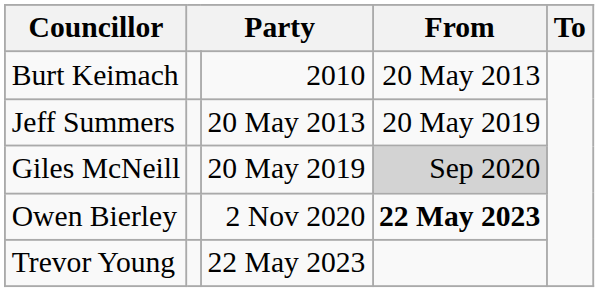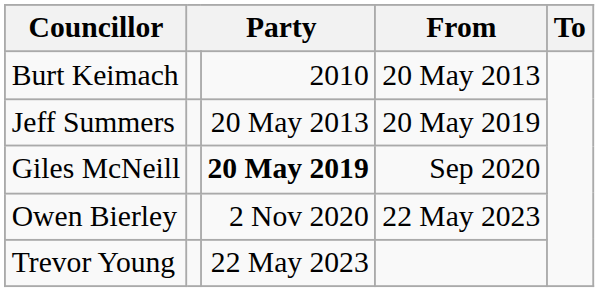(286, 168) normal -> (288, 168) bold
(485, 168) lightgrey background -> (485, 168) no background
(460, 215) bold -> (461, 215) normal
